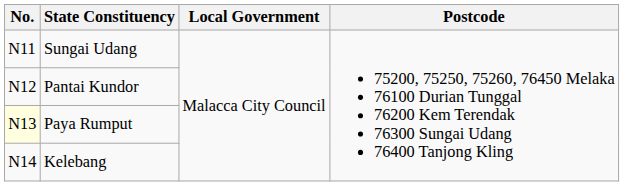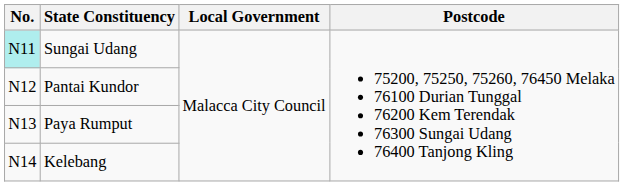(22, 49) no background -> (22, 49) paleturquoise background
(22, 124) lightyellow background -> (22, 124) no background
